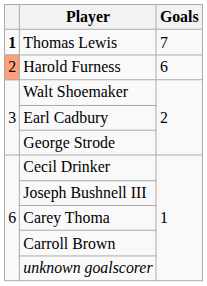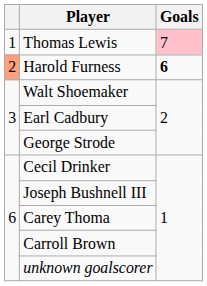(12, 42) bold -> (12, 42) normal
(164, 42) no background -> (164, 42) pink background
(164, 67) normal -> (164, 67) bold
